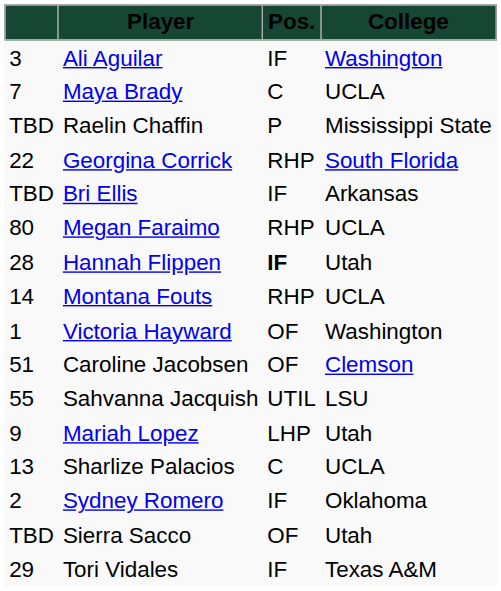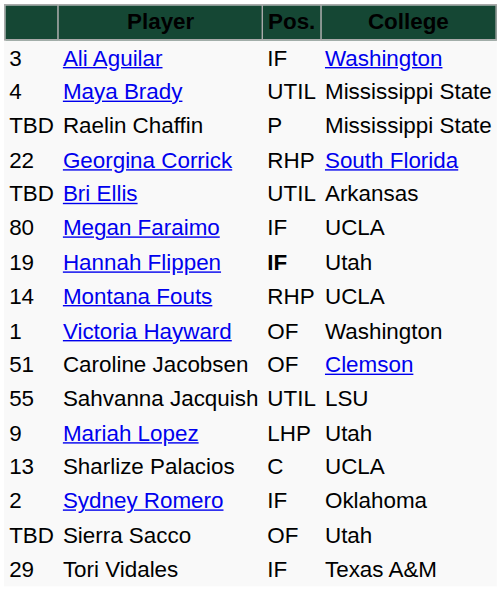(15, 91) 7 -> (15, 91) 4
(275, 91) C -> (292, 91) UTIL
(355, 91) UCLA -> (408, 91) Mississippi State
(277, 194) IF -> (292, 194) UTIL
(291, 228) RHP -> (277, 228) IF
(22, 262) 28 -> (22, 262) 19
